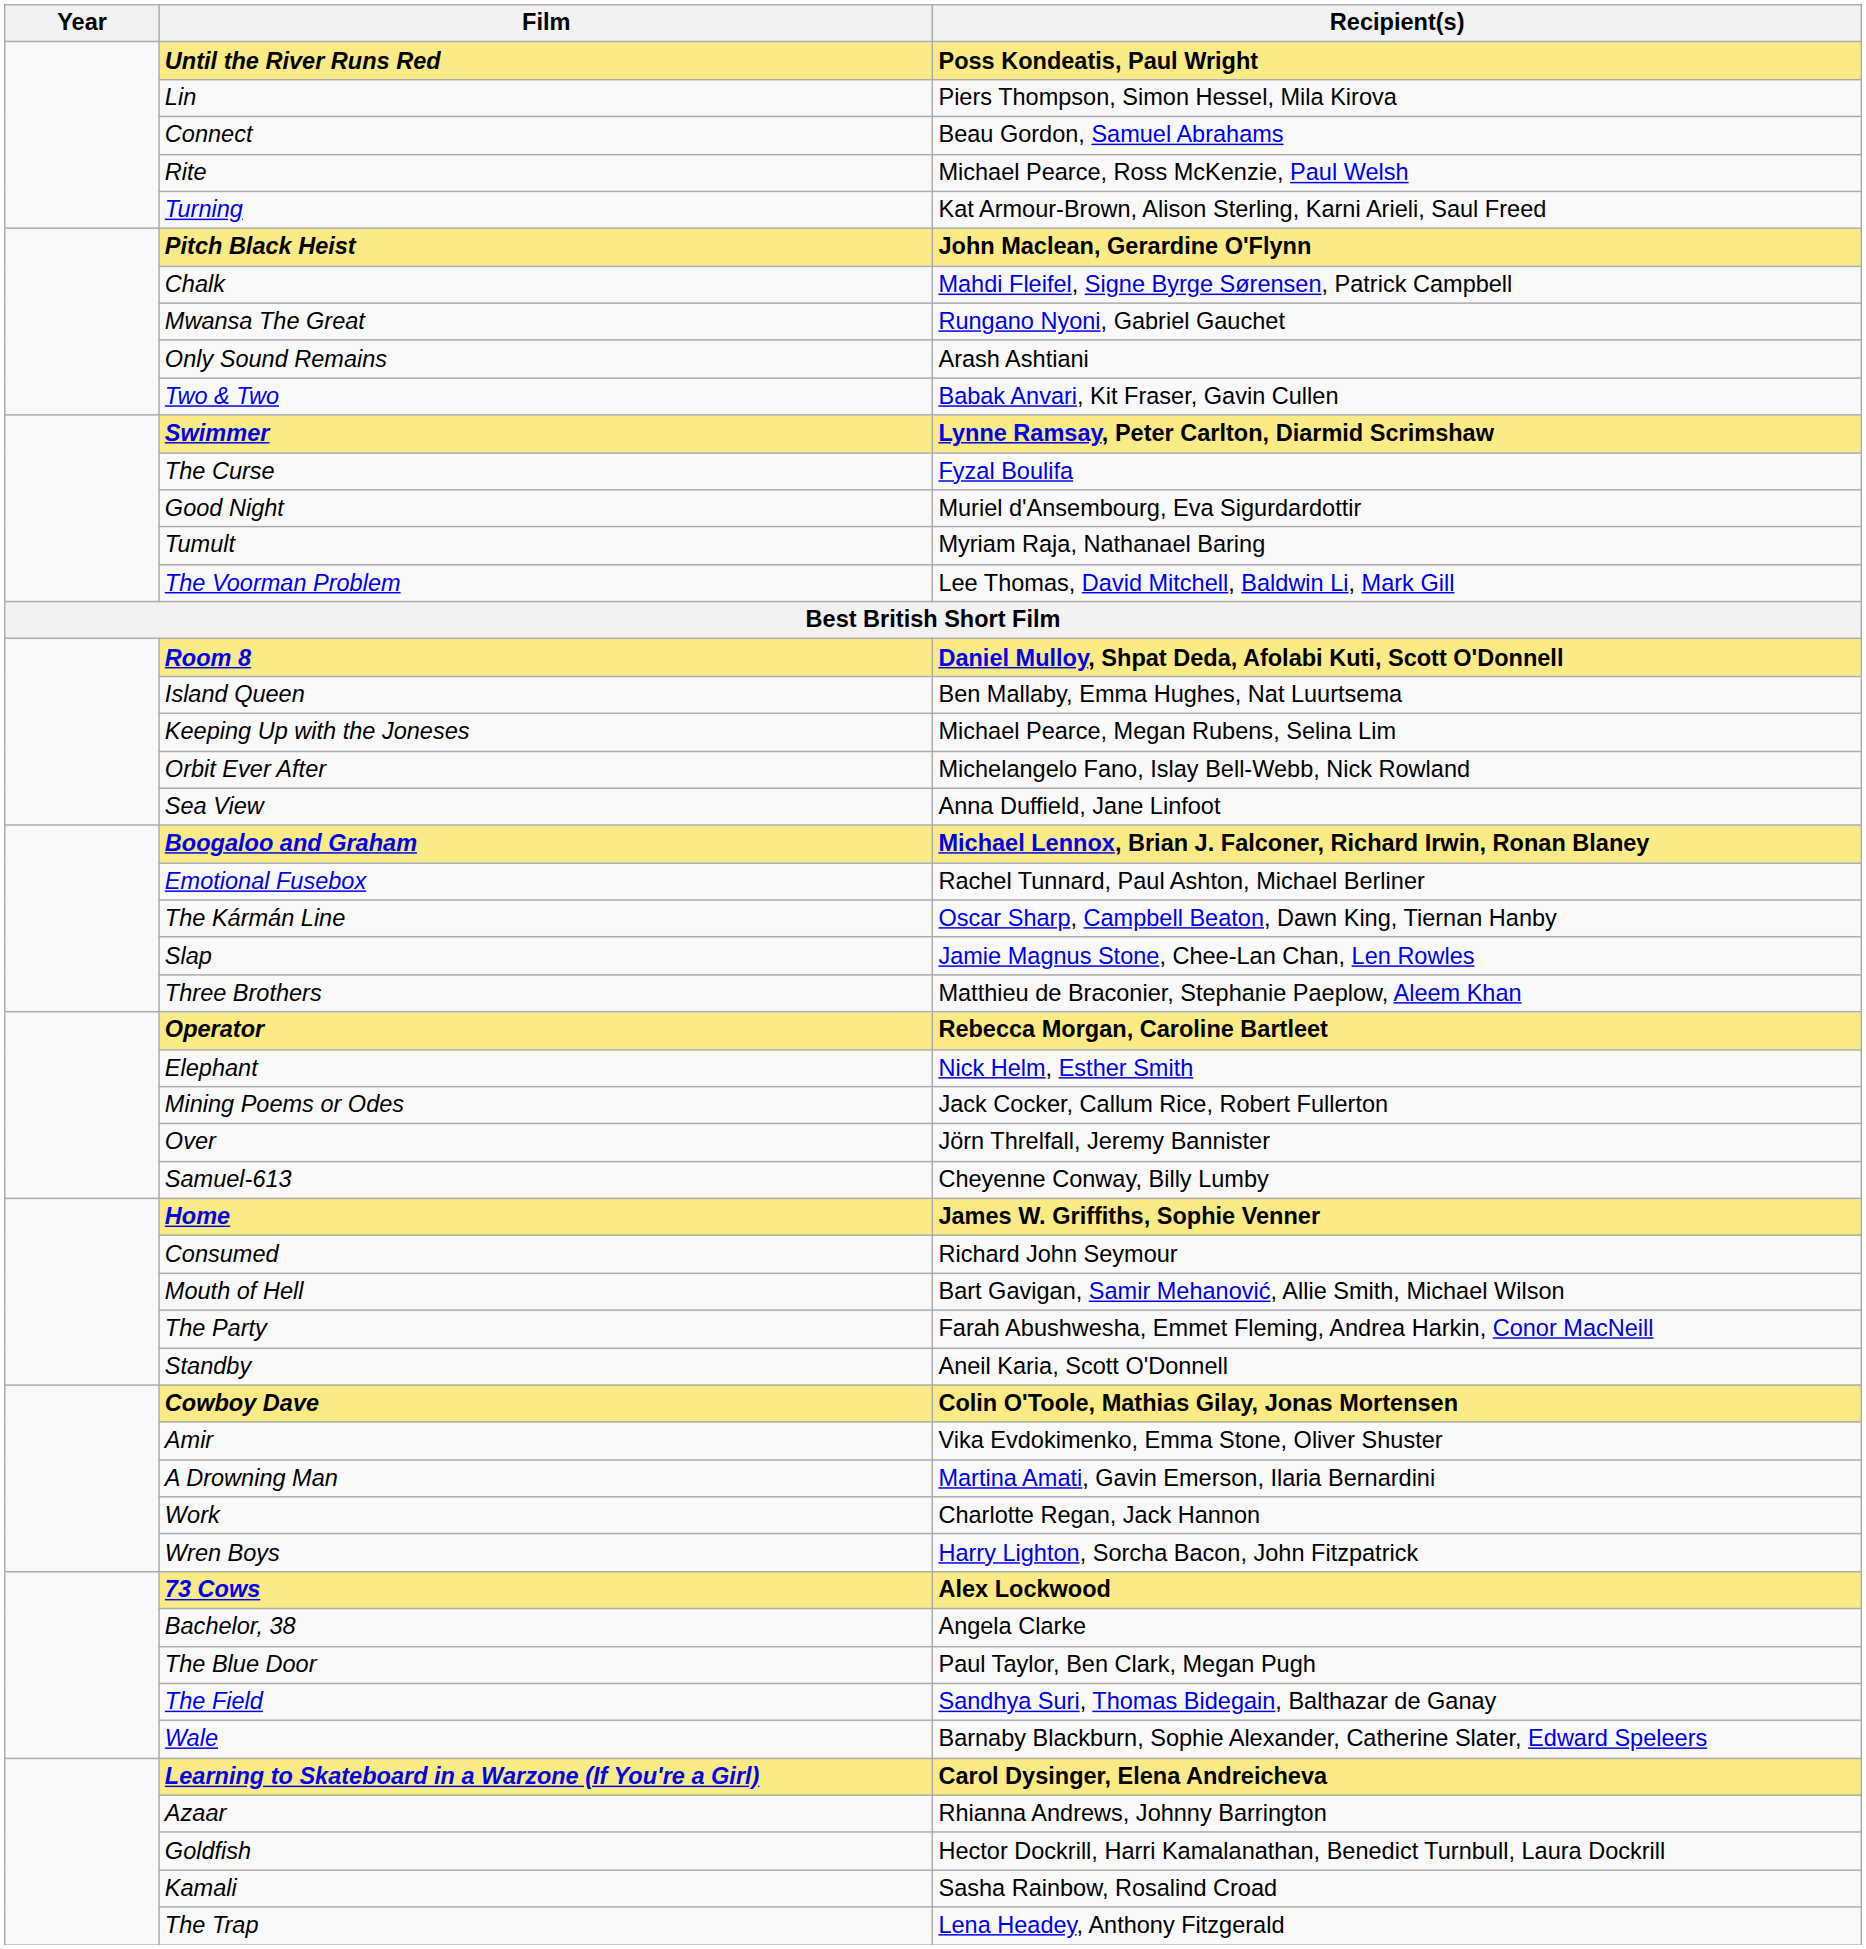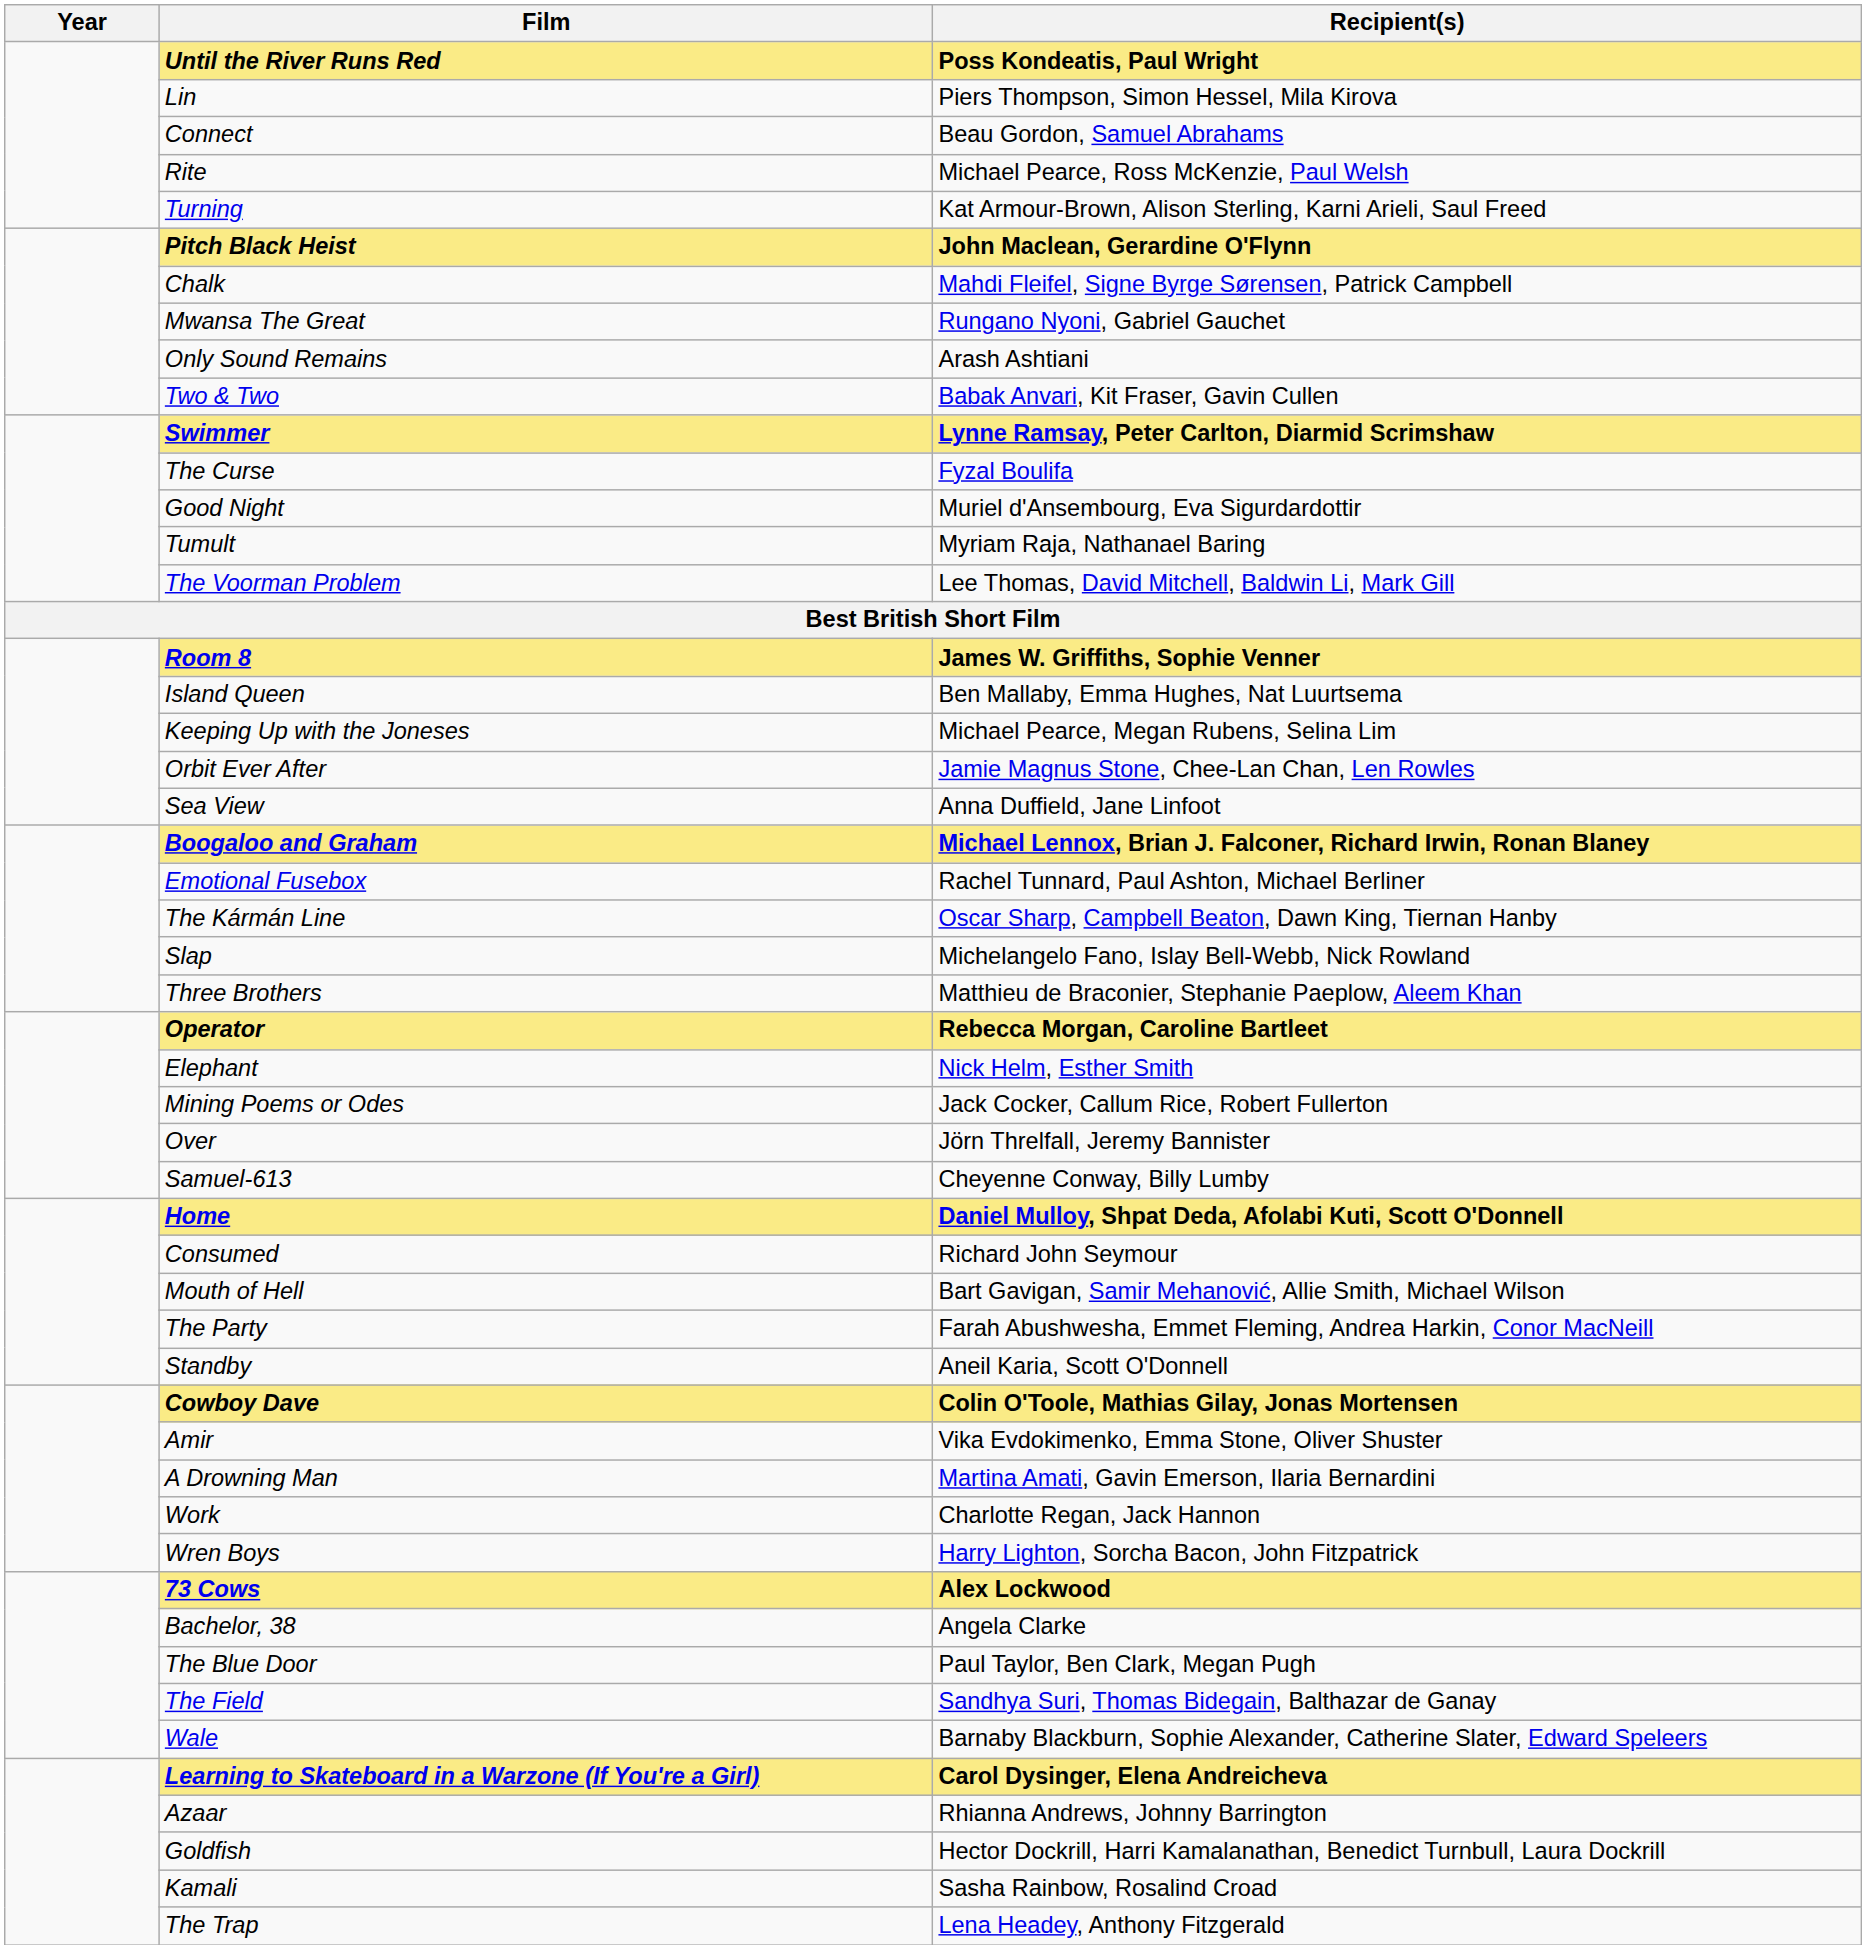(1251, 657) Daniel Mulloy, Shpat Deda, Afolabi Kuti, Scott O'Donnell -> (1129, 657) James W. Griffiths, Sophie Venner
(1204, 769) Michelangelo Fano, Islay Bell-Webb, Nick Rowland -> (1206, 769) Jamie Magnus Stone, Chee-Lan Chan, Len Rowles
(1206, 955) Jamie Magnus Stone, Chee-Lan Chan, Len Rowles -> (1204, 955) Michelangelo Fano, Islay Bell-Webb, Nick Rowland
(1129, 1216) James W. Griffiths, Sophie Venner -> (1251, 1216) Daniel Mulloy, Shpat Deda, Afolabi Kuti, Scott O'Donnell
